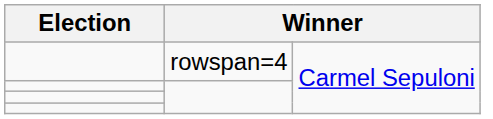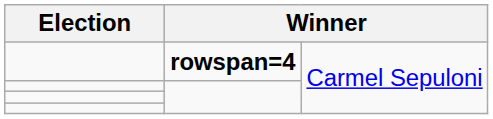(229, 61) normal -> (233, 61) bold
